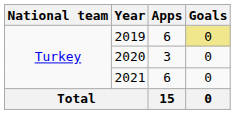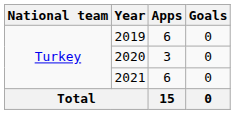(208, 36) khaki background -> (208, 36) no background
